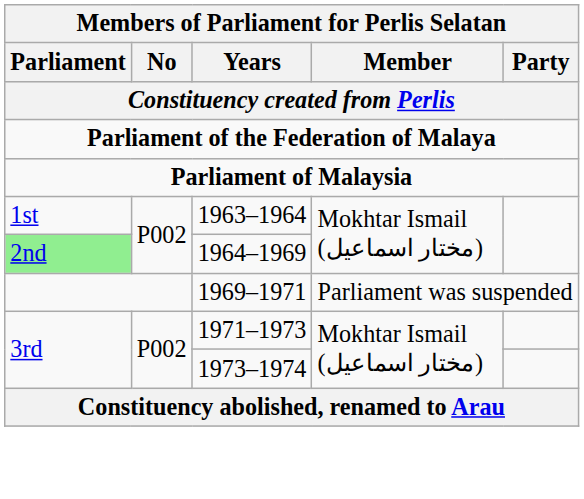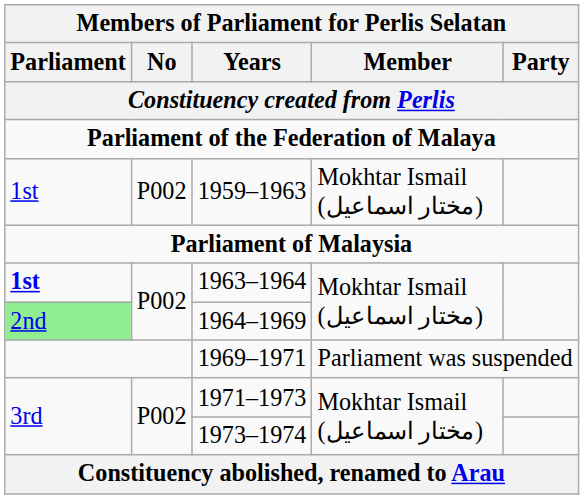+ row: (252, 191)
(24, 215) normal -> (25, 282) bold
